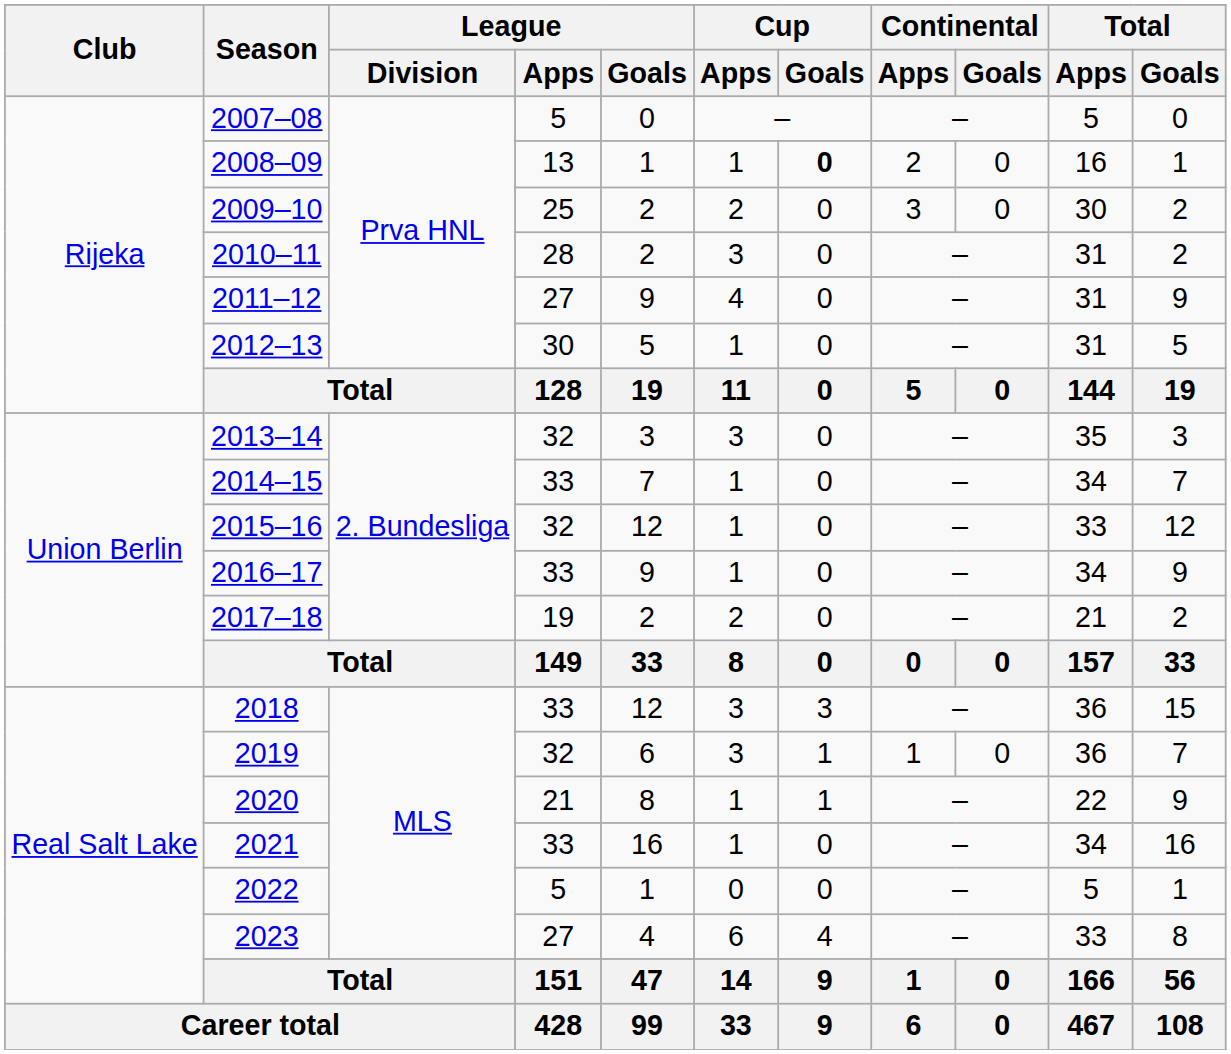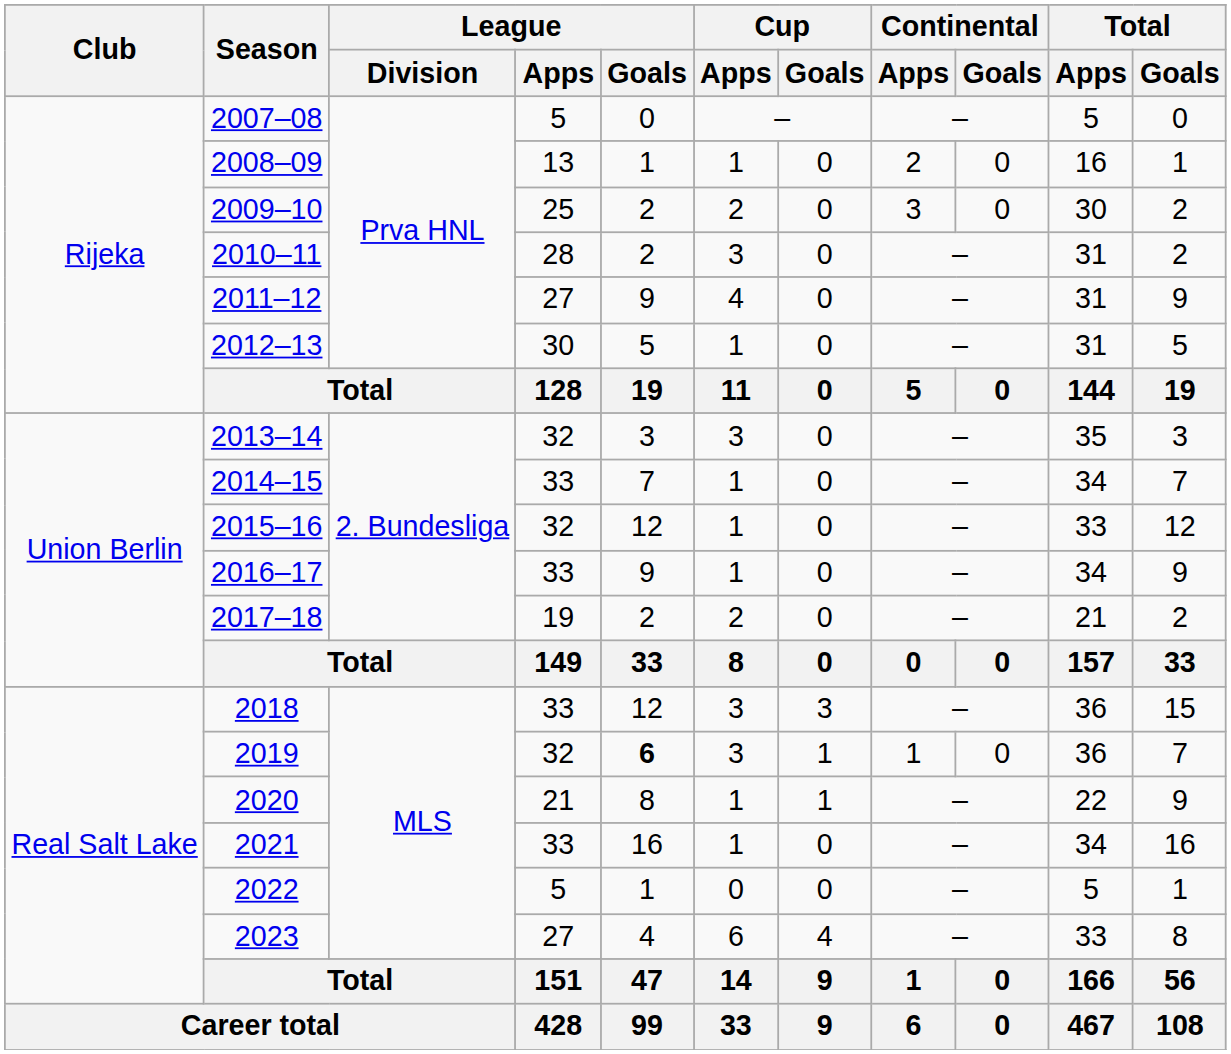(825, 163) bold -> (825, 163) normal
(647, 753) normal -> (647, 753) bold
